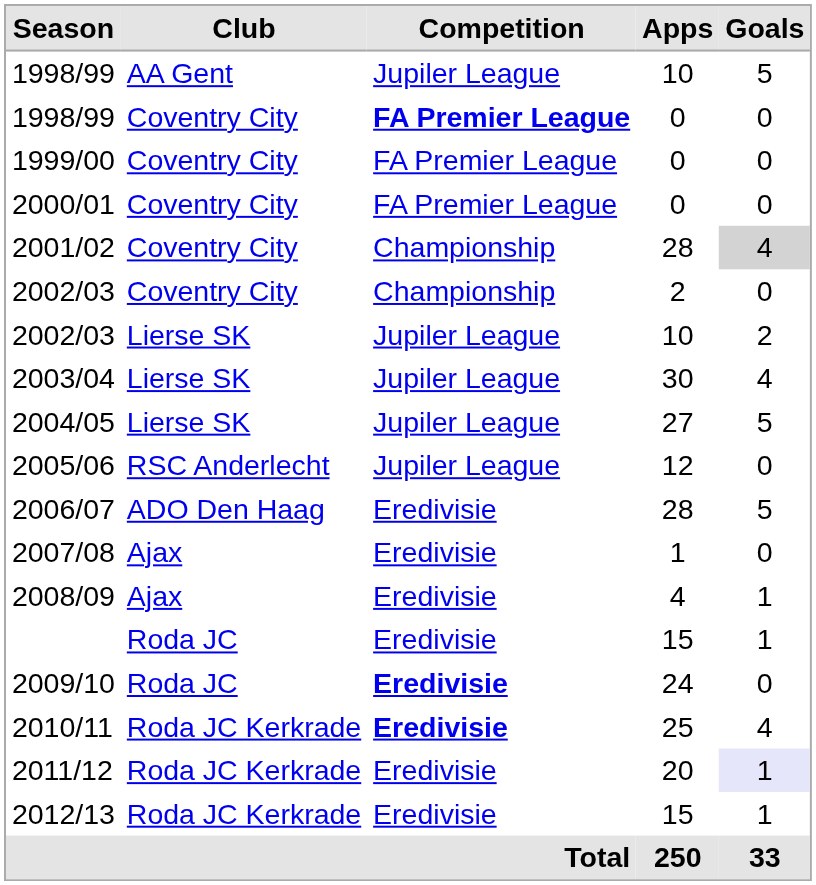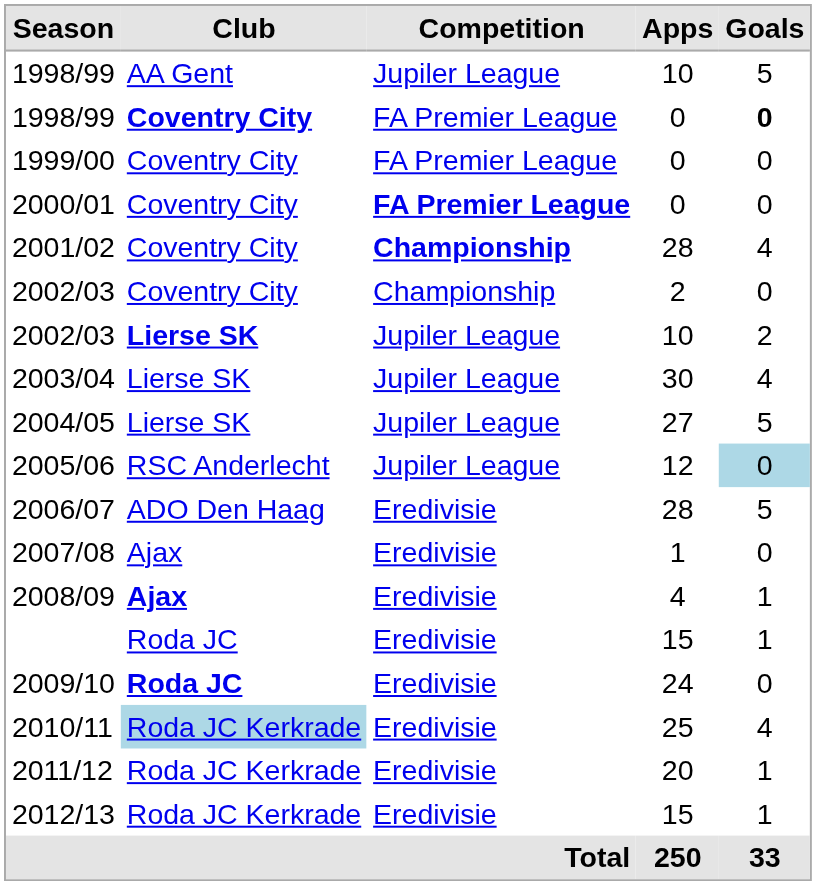(212, 117) normal -> (219, 117) bold
(502, 117) bold -> (495, 117) normal
(765, 117) normal -> (765, 117) bold
(495, 204) normal -> (502, 204) bold
(464, 248) normal -> (472, 248) bold
(765, 248) lightgrey background -> (765, 248) no background
(189, 335) normal -> (193, 335) bold
(765, 465) no background -> (765, 465) lightblue background
(155, 596) normal -> (157, 596) bold
(182, 683) normal -> (185, 683) bold
(440, 683) bold -> (435, 683) normal
(244, 727) no background -> (244, 727) lightblue background
(440, 727) bold -> (435, 727) normal
(765, 770) lavender background -> (765, 770) no background
